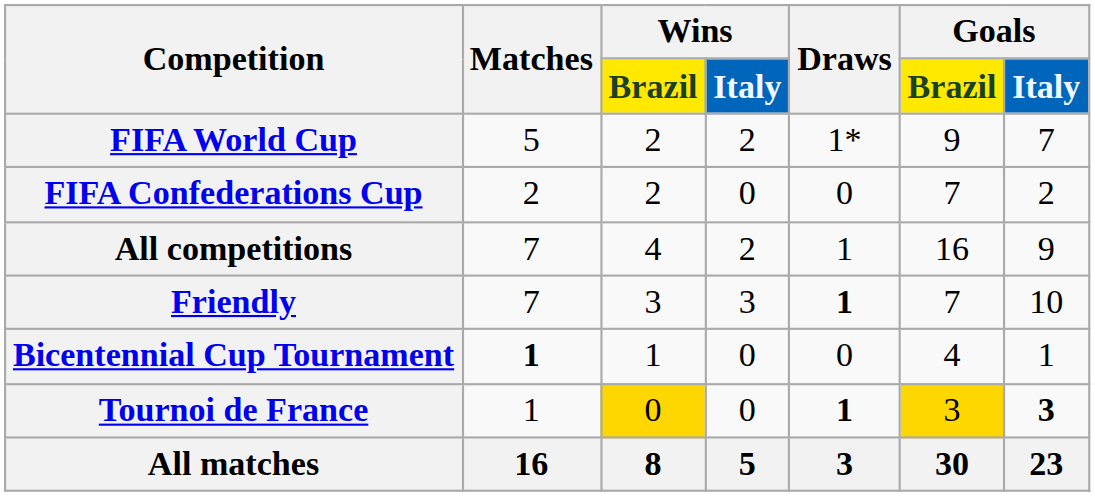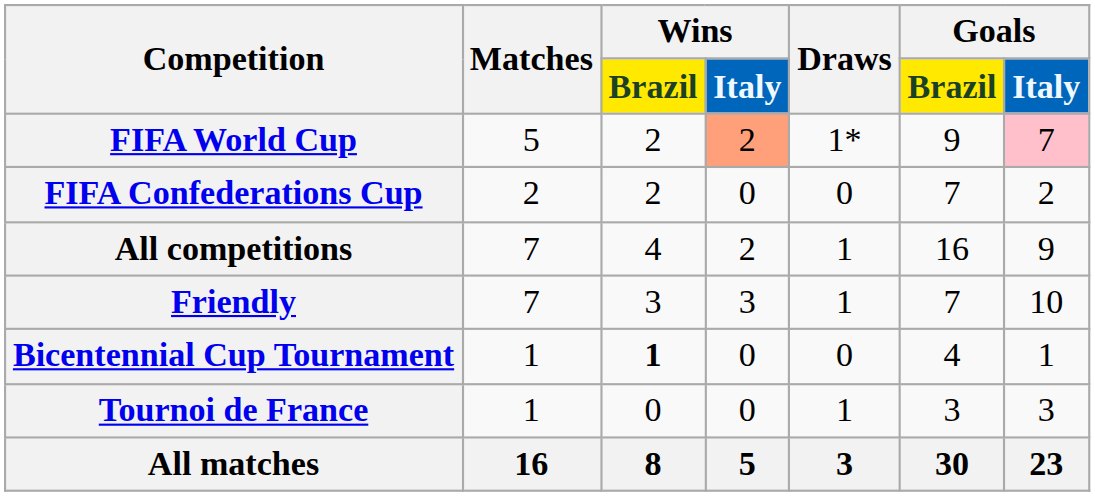(747, 139) no background -> (747, 139) lightsalmon background
(1046, 139) no background -> (1046, 139) pink background
(844, 301) bold -> (844, 301) normal
(531, 355) bold -> (531, 355) normal
(653, 355) normal -> (653, 355) bold
(653, 409) gold background -> (653, 409) no background
(844, 409) bold -> (844, 409) normal
(952, 409) gold background -> (952, 409) no background
(1046, 409) bold -> (1046, 409) normal
